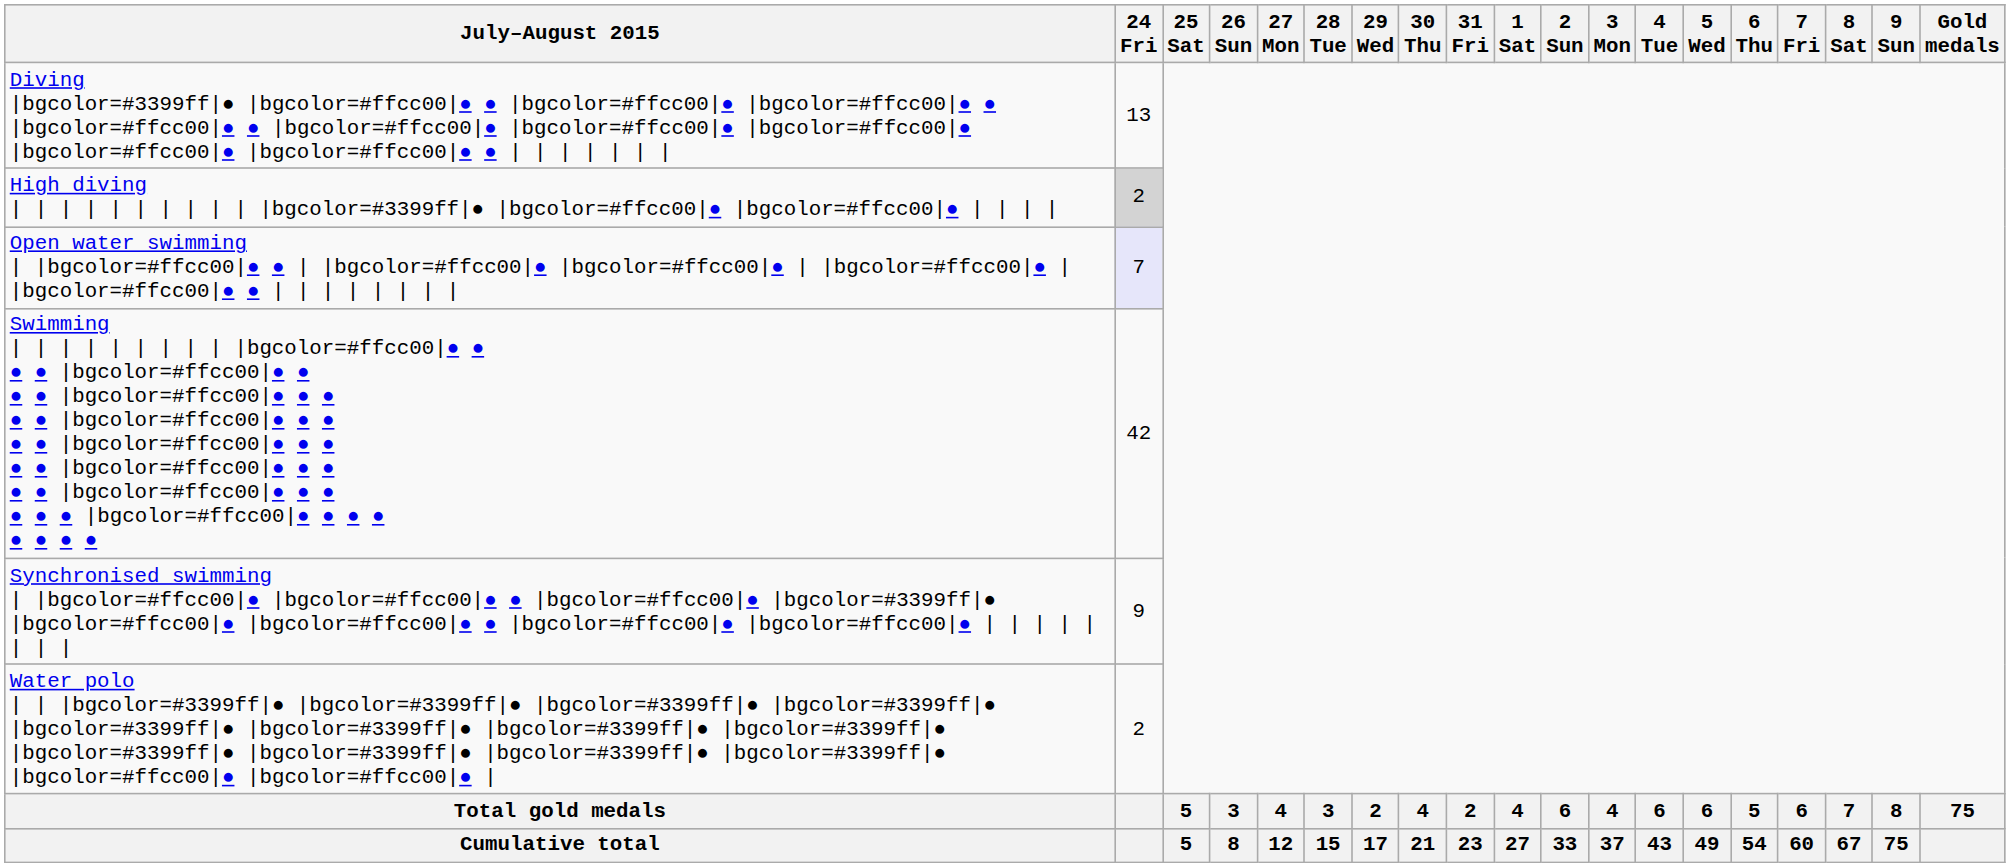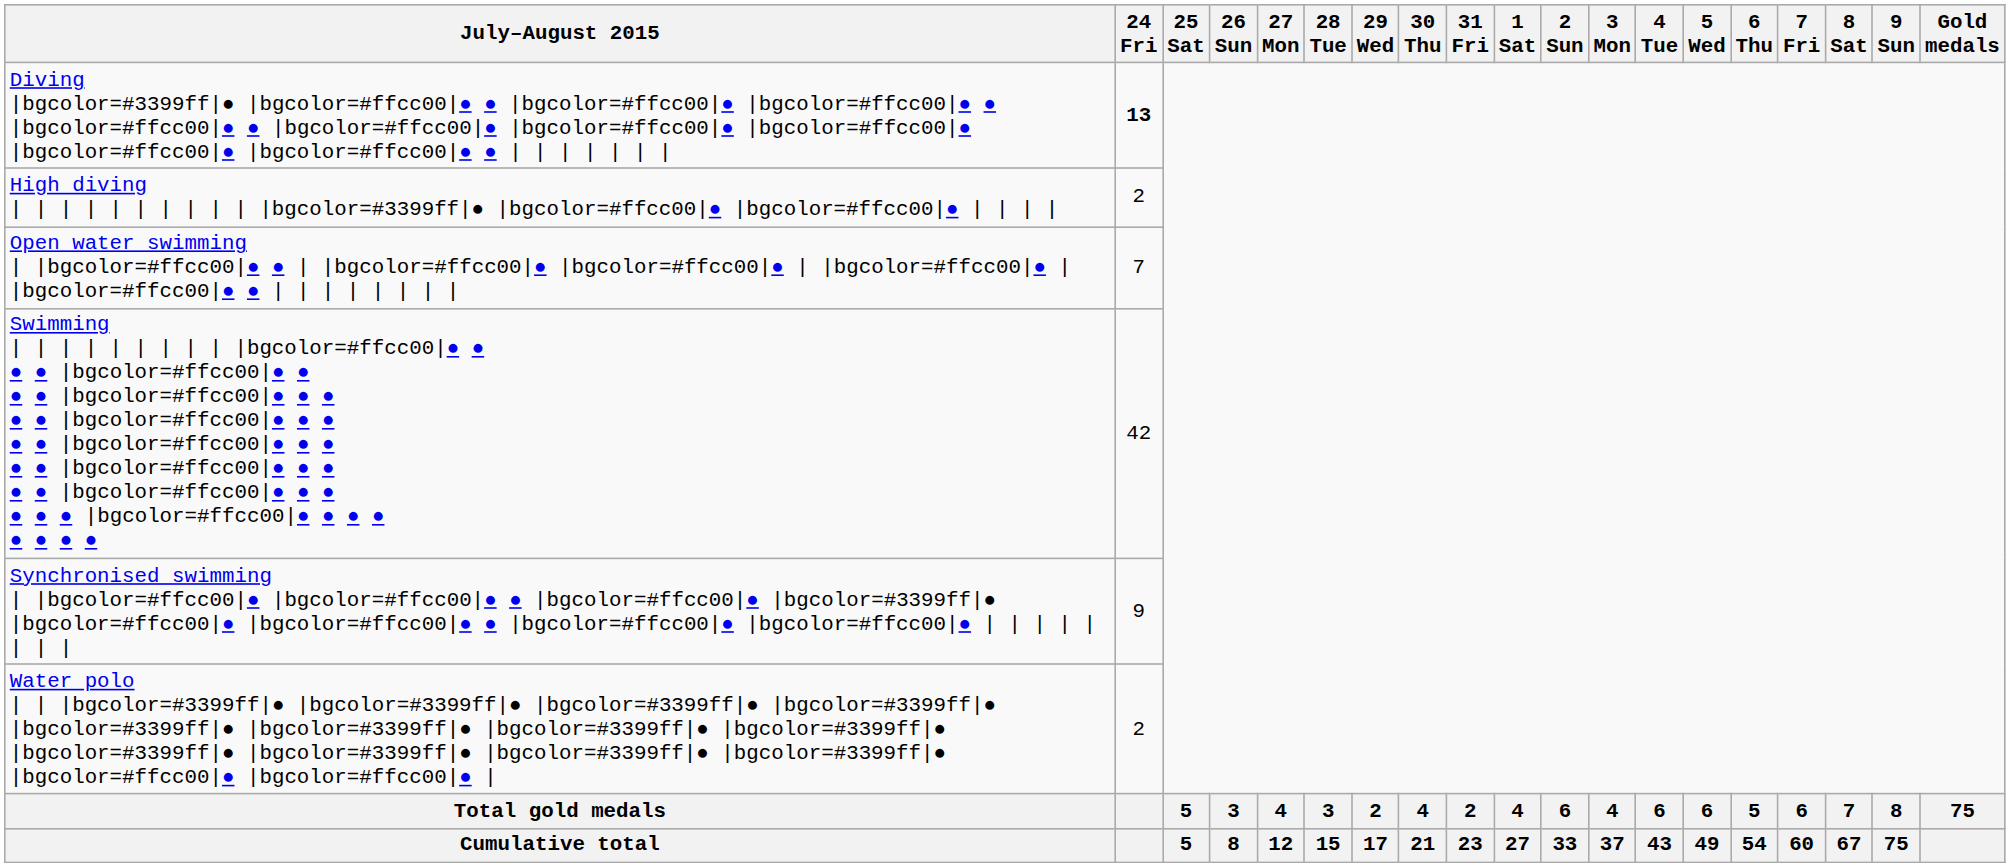(1139, 116) normal -> (1139, 116) bold
(1139, 198) lightgrey background -> (1139, 198) no background
(1139, 267) lavender background -> (1139, 267) no background
